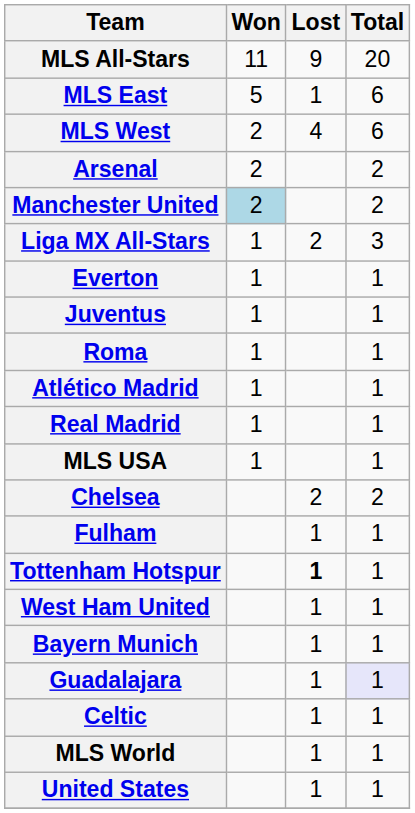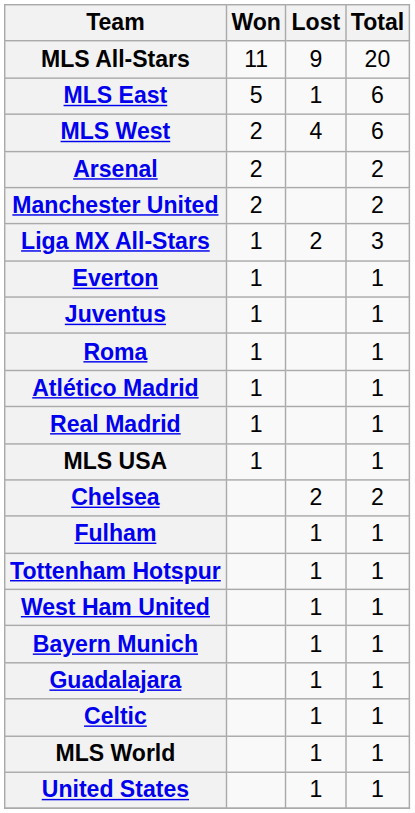(256, 205) lightblue background -> (256, 205) no background
(316, 570) bold -> (316, 570) normal
(377, 680) lavender background -> (377, 680) no background
